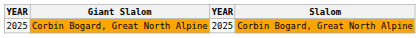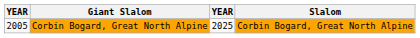(17, 26) 2025 -> (17, 26) 2005
